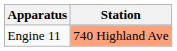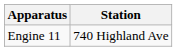(121, 35) lightsalmon background -> (121, 35) no background
